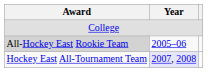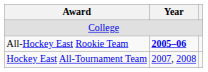(67, 43) lightgrey background -> (67, 43) no background
(169, 43) normal -> (169, 43) bold
(174, 59) lavender background -> (174, 59) no background
